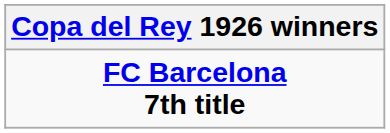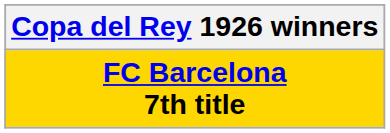(195, 88) no background -> (195, 88) gold background
